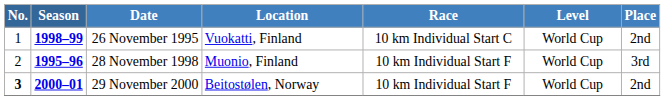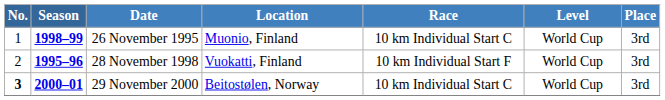(253, 38) Vuokatti, Finland -> (251, 38) Muonio, Finland
(640, 38) 2nd -> (640, 38) 3rd
(251, 61) Muonio, Finland -> (253, 61) Vuokatti, Finland
(443, 84) 10 km Individual Start F -> (443, 84) 10 km Individual Start C
(640, 84) 2nd -> (640, 84) 3rd
